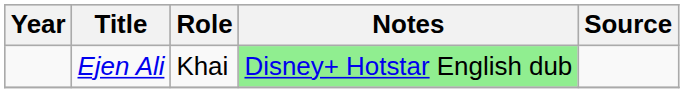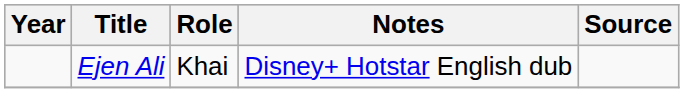(408, 66) lightgreen background -> (408, 66) no background
